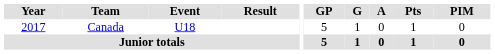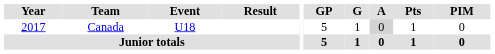(381, 26) no background -> (381, 26) lightgrey background
